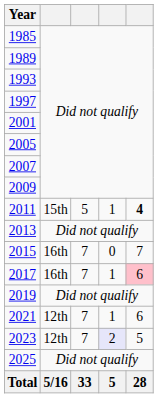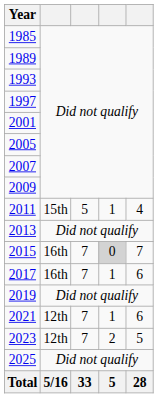(140, 209) bold -> (140, 209) normal
(112, 252) no background -> (112, 252) lightgrey background
(140, 274) pink background -> (140, 274) no background
(112, 338) lavender background -> (112, 338) no background
